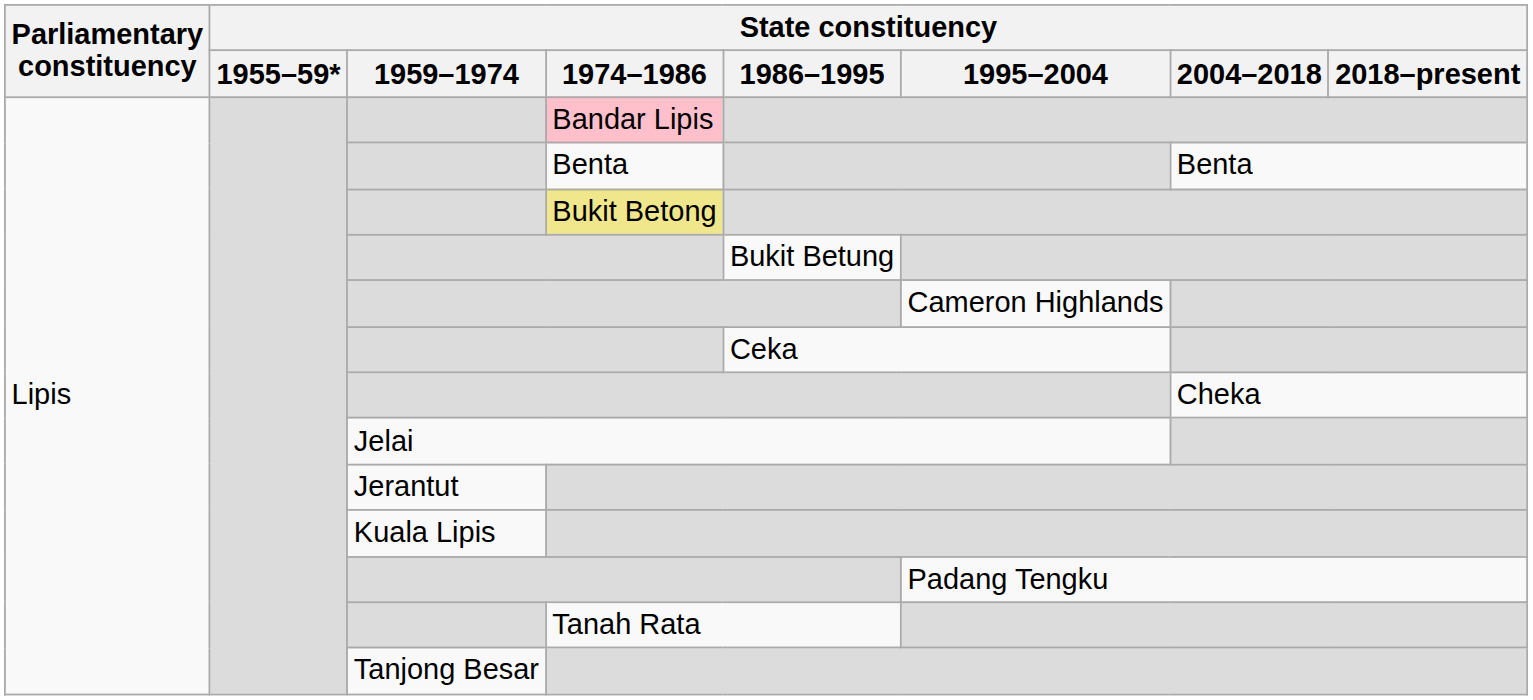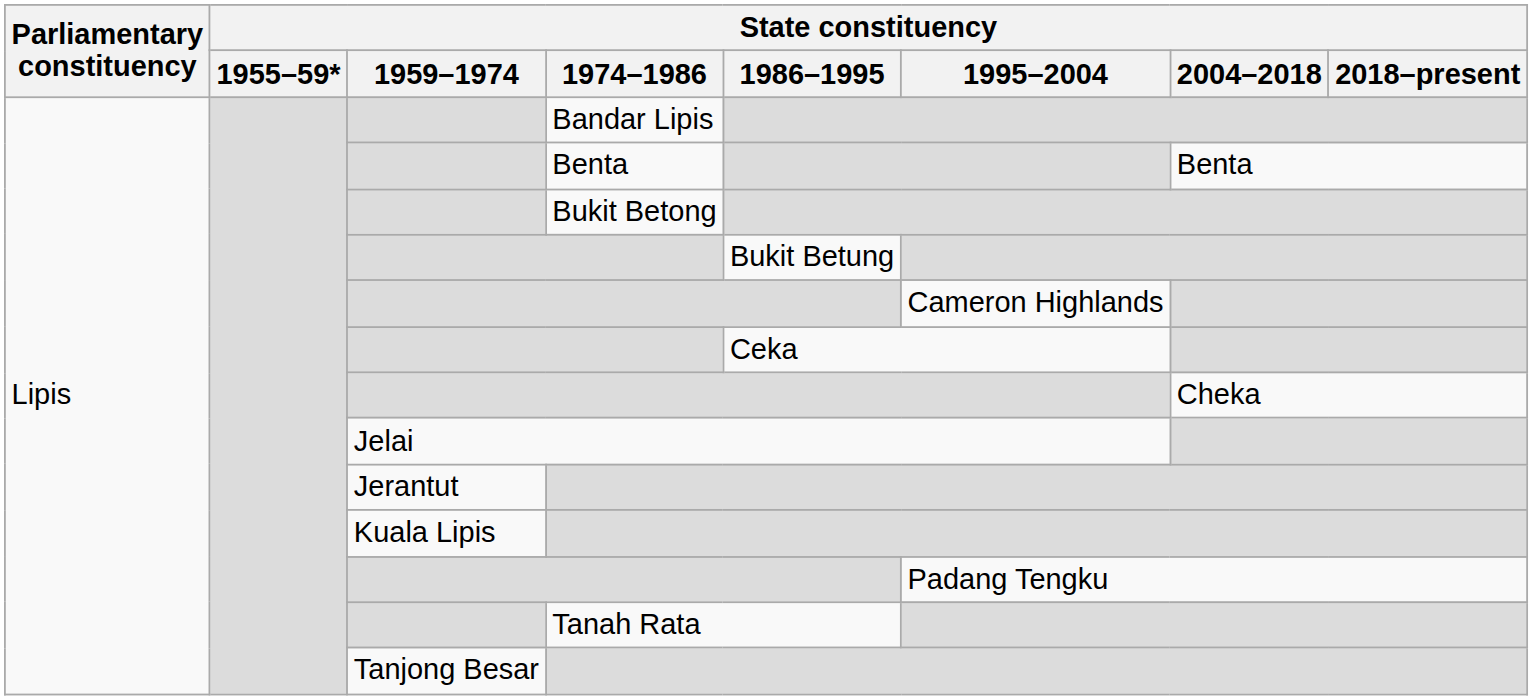(633, 119) pink background -> (633, 119) no background
(634, 211) khaki background -> (634, 211) no background
